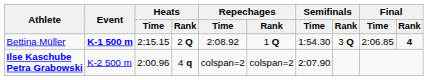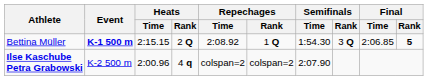(409, 42) 4 -> (409, 42) 5
